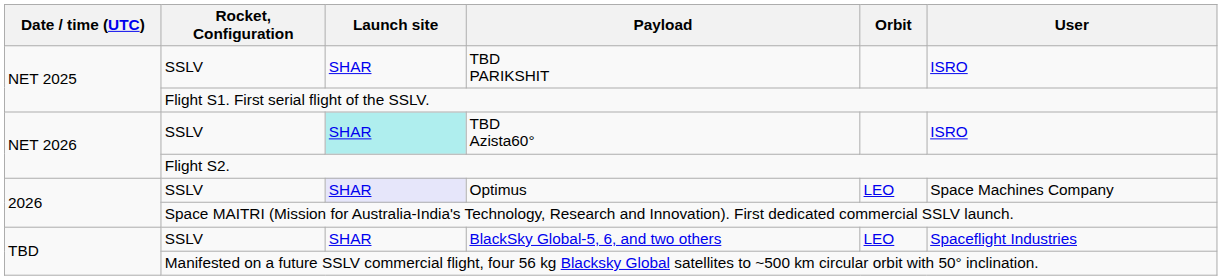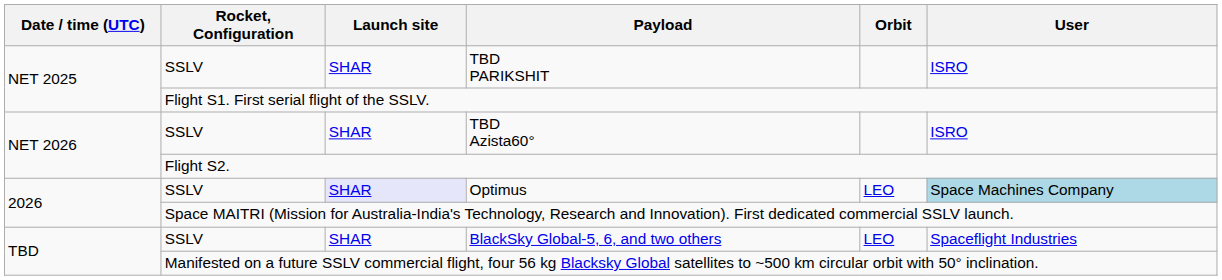(350, 132) paleturquoise background -> (350, 132) no background
(1022, 190) no background -> (1022, 190) lightblue background
